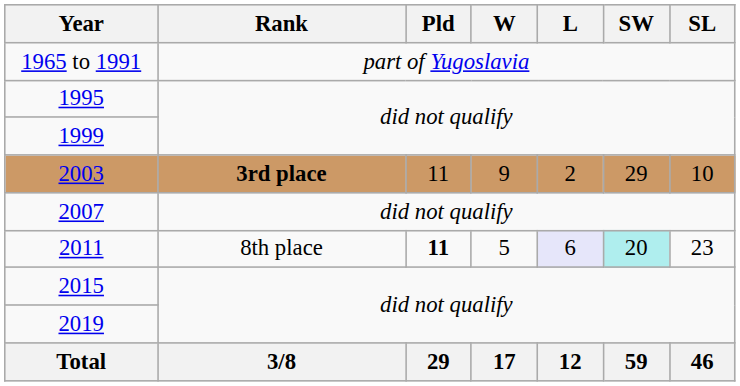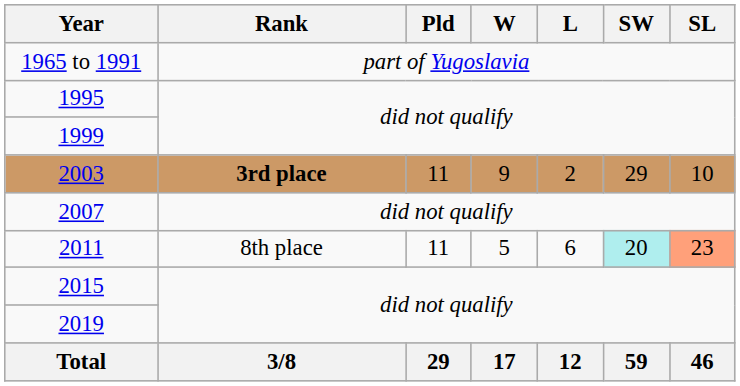(438, 248) bold -> (438, 248) normal
(570, 248) lavender background -> (570, 248) no background
(702, 248) no background -> (702, 248) lightsalmon background
